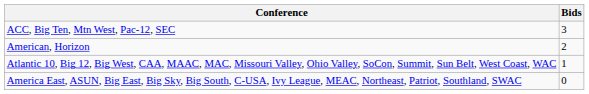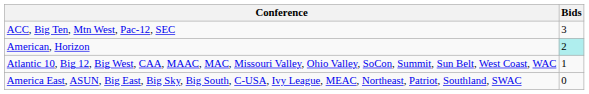(564, 47) no background -> (564, 47) paleturquoise background
